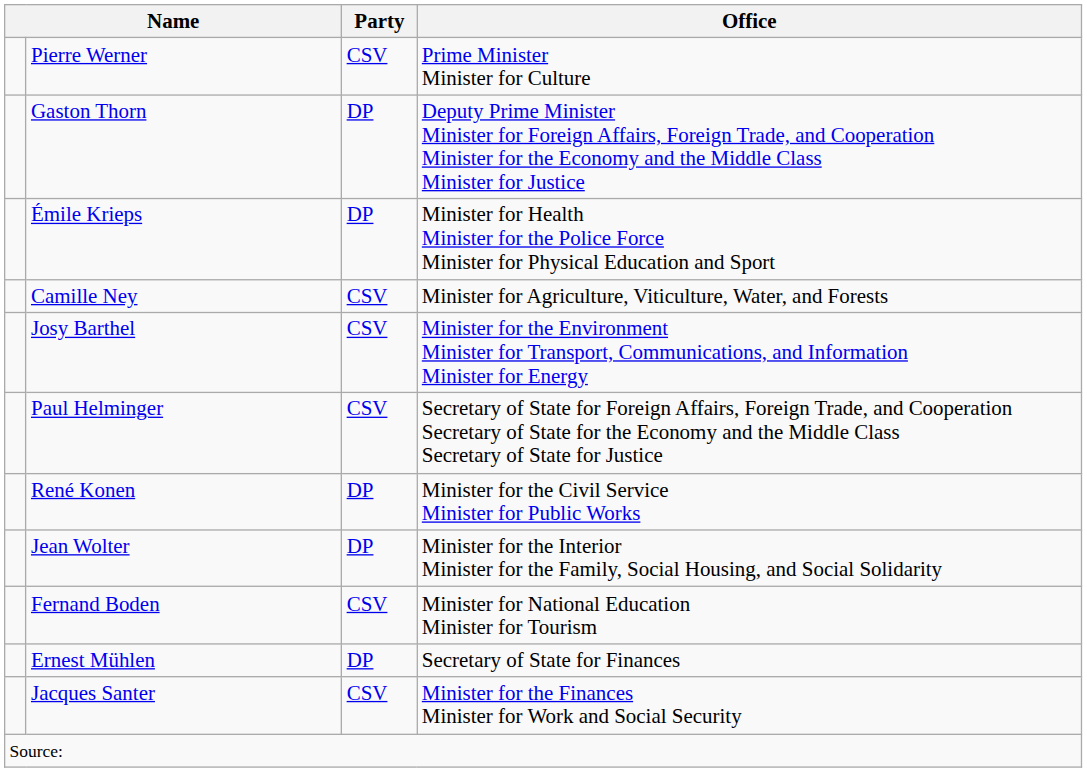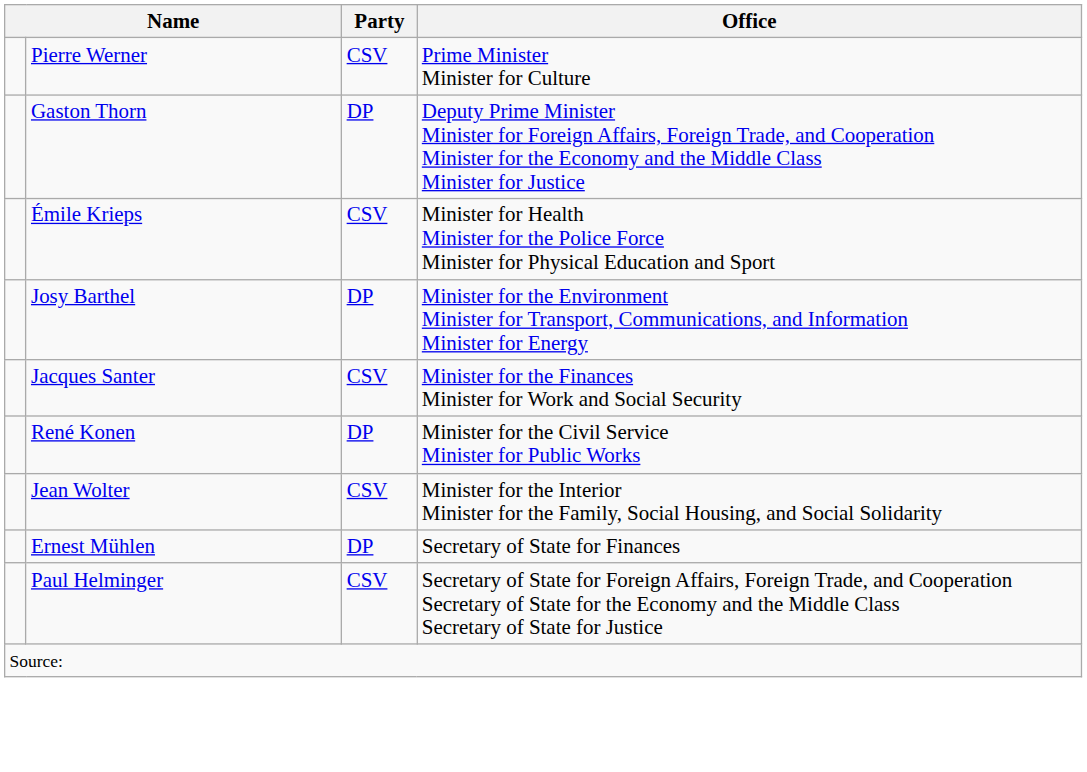(360, 215) DP -> (367, 215) CSV
- row: (84, 295)
(367, 328) CSV -> (360, 295) DP
rows swapped: (93, 693) <-> (97, 409)
(360, 546) DP -> (367, 489) CSV
- row: (95, 603)
